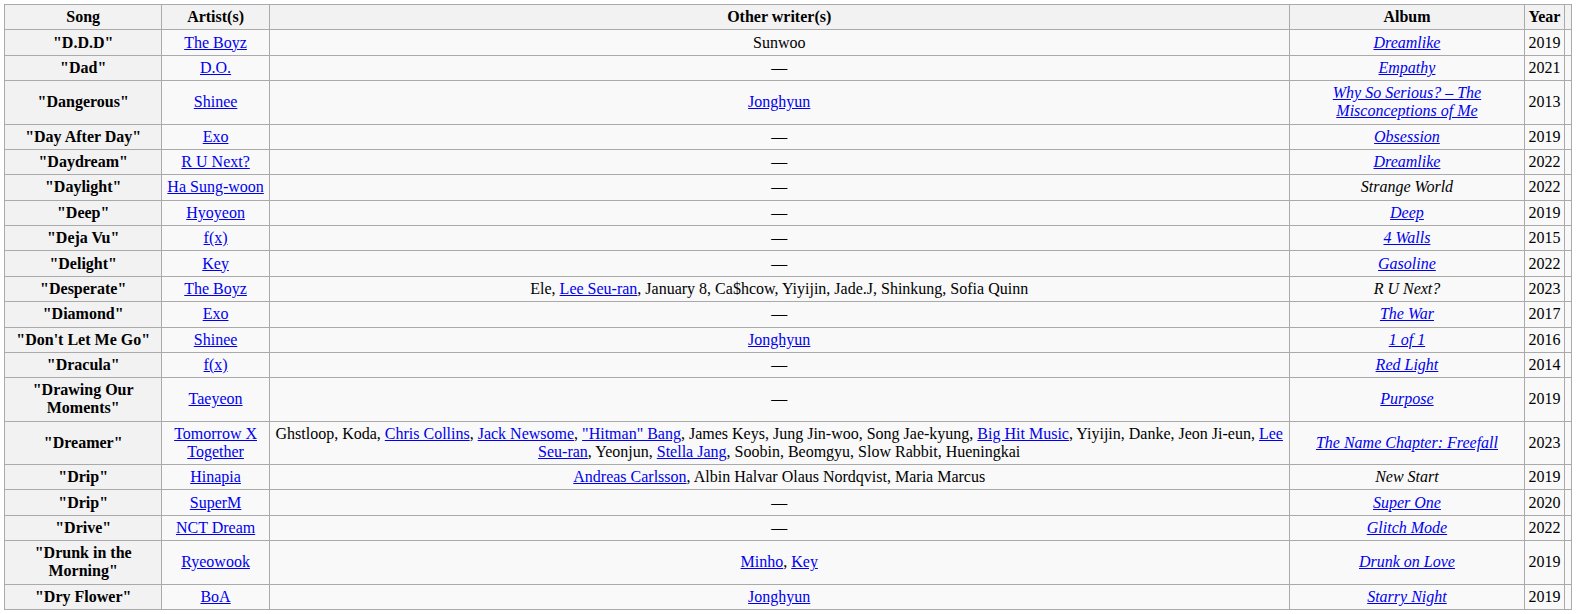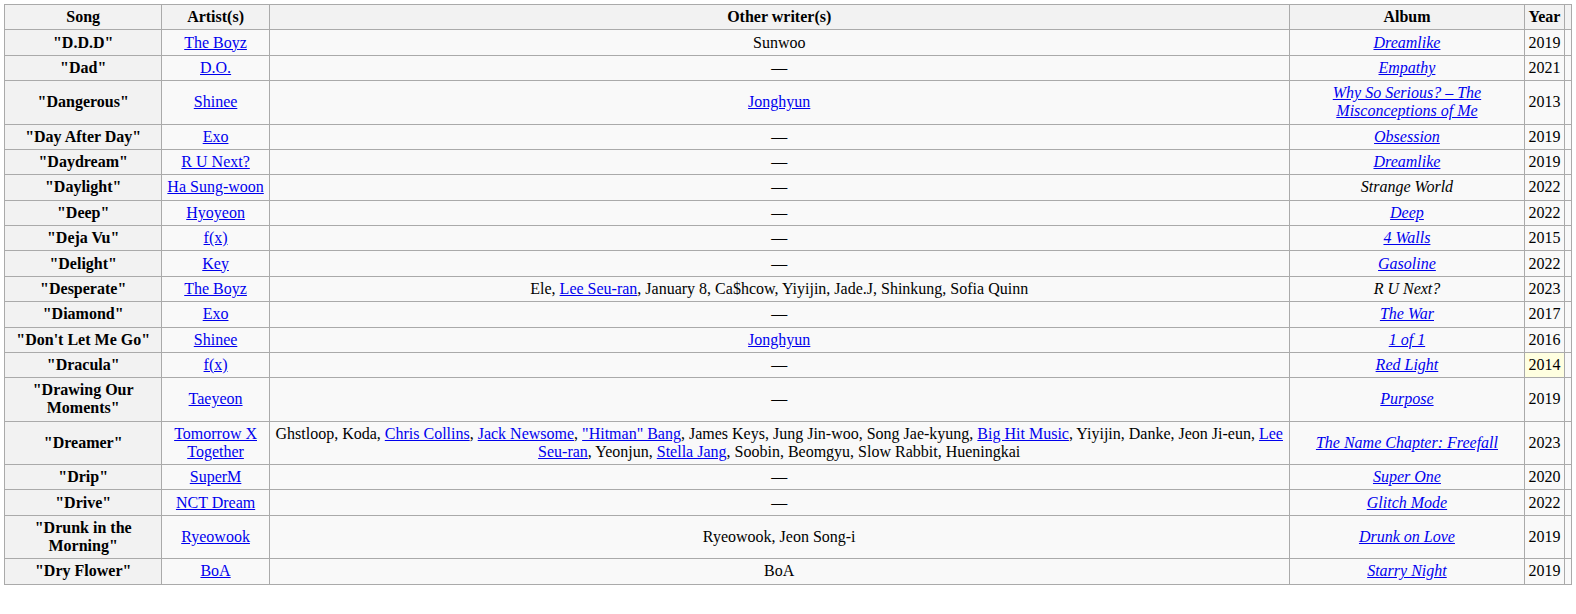(1544, 162) 2022 -> (1544, 162) 2019
(1544, 212) 2019 -> (1544, 212) 2022
(1544, 365) no background -> (1544, 365) lightyellow background
- row: (83, 477)
(779, 562) Minho, Key -> (779, 536) Ryeowook, Jeon Song-i
(779, 596) Jonghyun -> (779, 571) BoA
